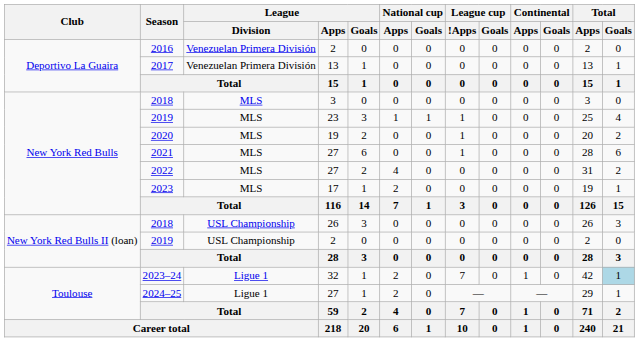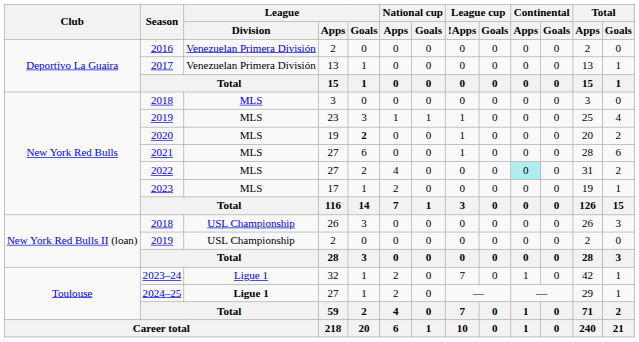(364, 135) normal -> (364, 135) bold
(526, 170) no background -> (526, 170) paleturquoise background
(618, 275) lightblue background -> (618, 275) no background
(251, 293) normal -> (251, 293) bold
